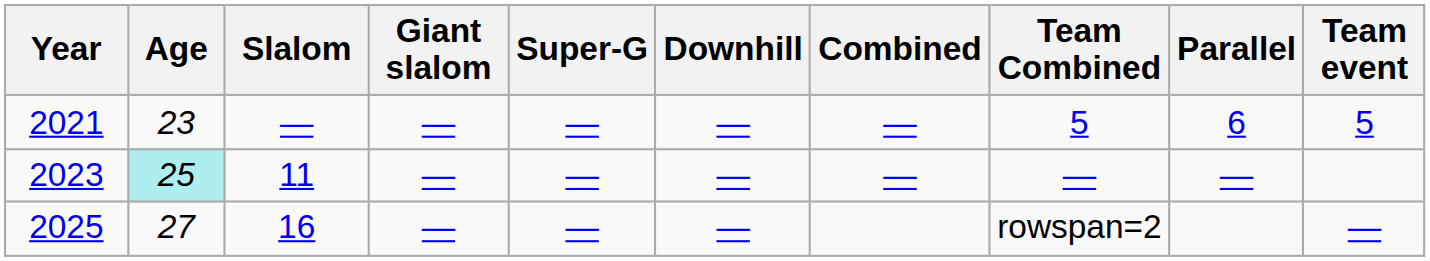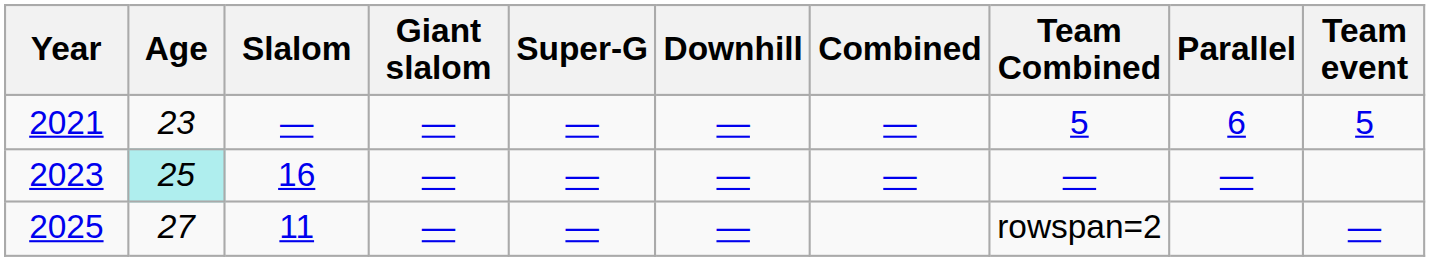(297, 174) 11 -> (297, 174) 16
(297, 227) 16 -> (297, 227) 11
